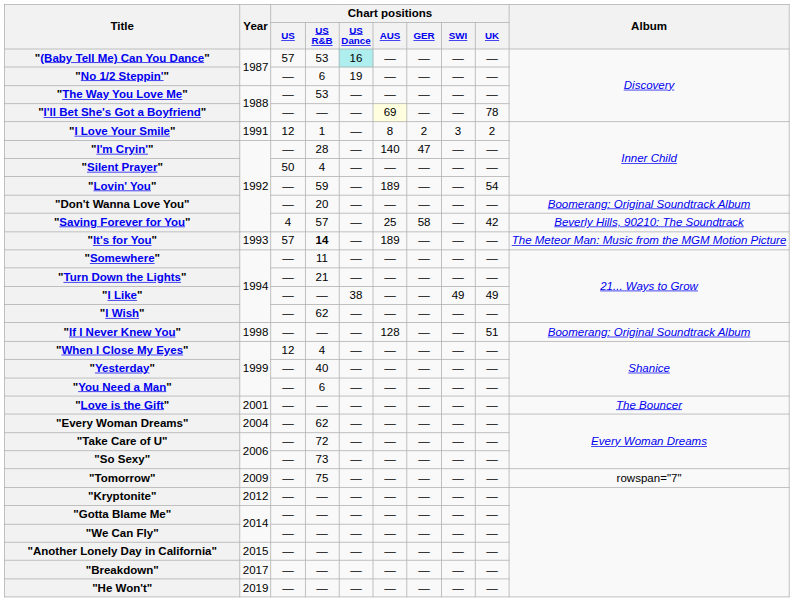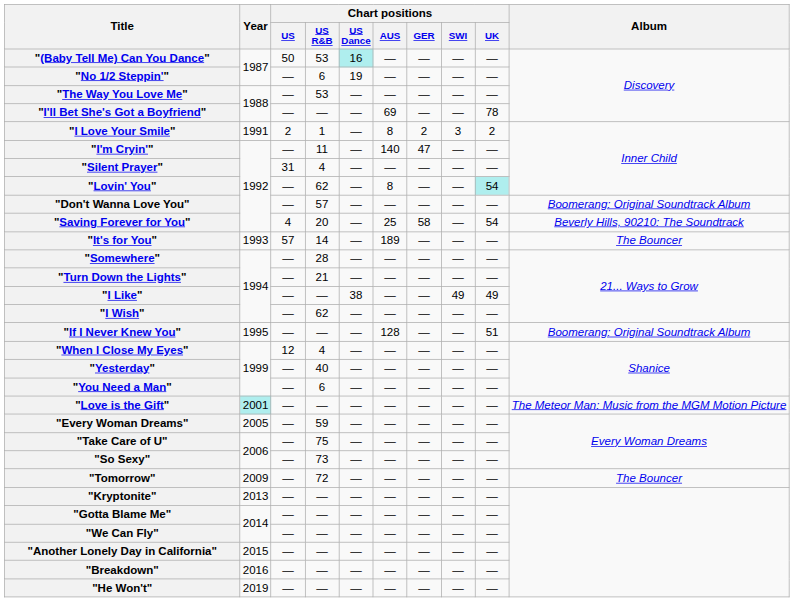(288, 58) 57 -> (288, 58) 50
(390, 112) lightyellow background -> (390, 112) no background
(288, 131) 12 -> (288, 131) 2
(322, 149) 28 -> (322, 149) 11
(288, 167) 50 -> (288, 167) 31
(322, 186) 59 -> (322, 186) 62
(390, 186) 189 -> (390, 186) 8
(492, 186) no background -> (492, 186) paleturquoise background
(322, 204) 20 -> (322, 204) 57
(322, 222) 57 -> (322, 222) 20
(492, 222) 42 -> (492, 222) 54
(322, 240) bold -> (322, 240) normal
(649, 240) The Meteor Man: Music from the MGM Motion Picture -> (649, 240) The Bouncer
(322, 259) 11 -> (322, 259) 28
(256, 332) 1998 -> (256, 332) 1995
(256, 405) no background -> (256, 405) paleturquoise background
(649, 405) The Bouncer -> (649, 405) The Meteor Man: Music from the MGM Motion Picture
(256, 423) 2004 -> (256, 423) 2005
(322, 423) 62 -> (322, 423) 59
(322, 441) 72 -> (322, 441) 75
(322, 478) 75 -> (322, 478) 72
(649, 478) rowspan="7" -> (649, 478) The Bouncer
(256, 496) 2012 -> (256, 496) 2013
(256, 569) 2017 -> (256, 569) 2016
